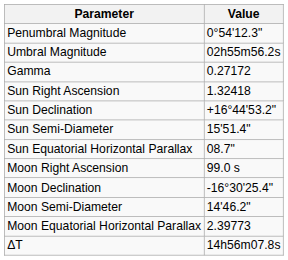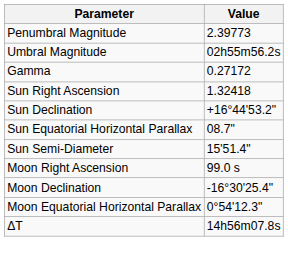(235, 33) 0°54'12.3" -> (229, 33) 2.39773
rows swapped: (60, 129) <-> (100, 149)
- row: (65, 206)
(229, 226) 2.39773 -> (235, 206) 0°54'12.3"
